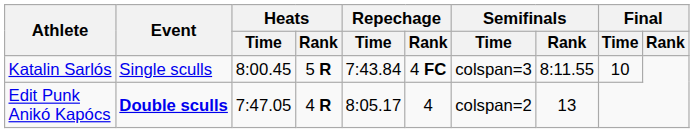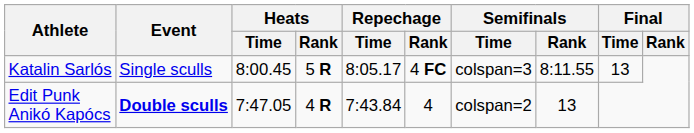(373, 69) 7:43.84 -> (373, 69) 8:05.17
(620, 69) 10 -> (620, 69) 13
(373, 105) 8:05.17 -> (373, 105) 7:43.84
